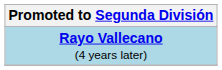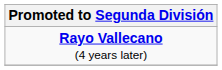(111, 45) lightblue background -> (111, 45) no background
